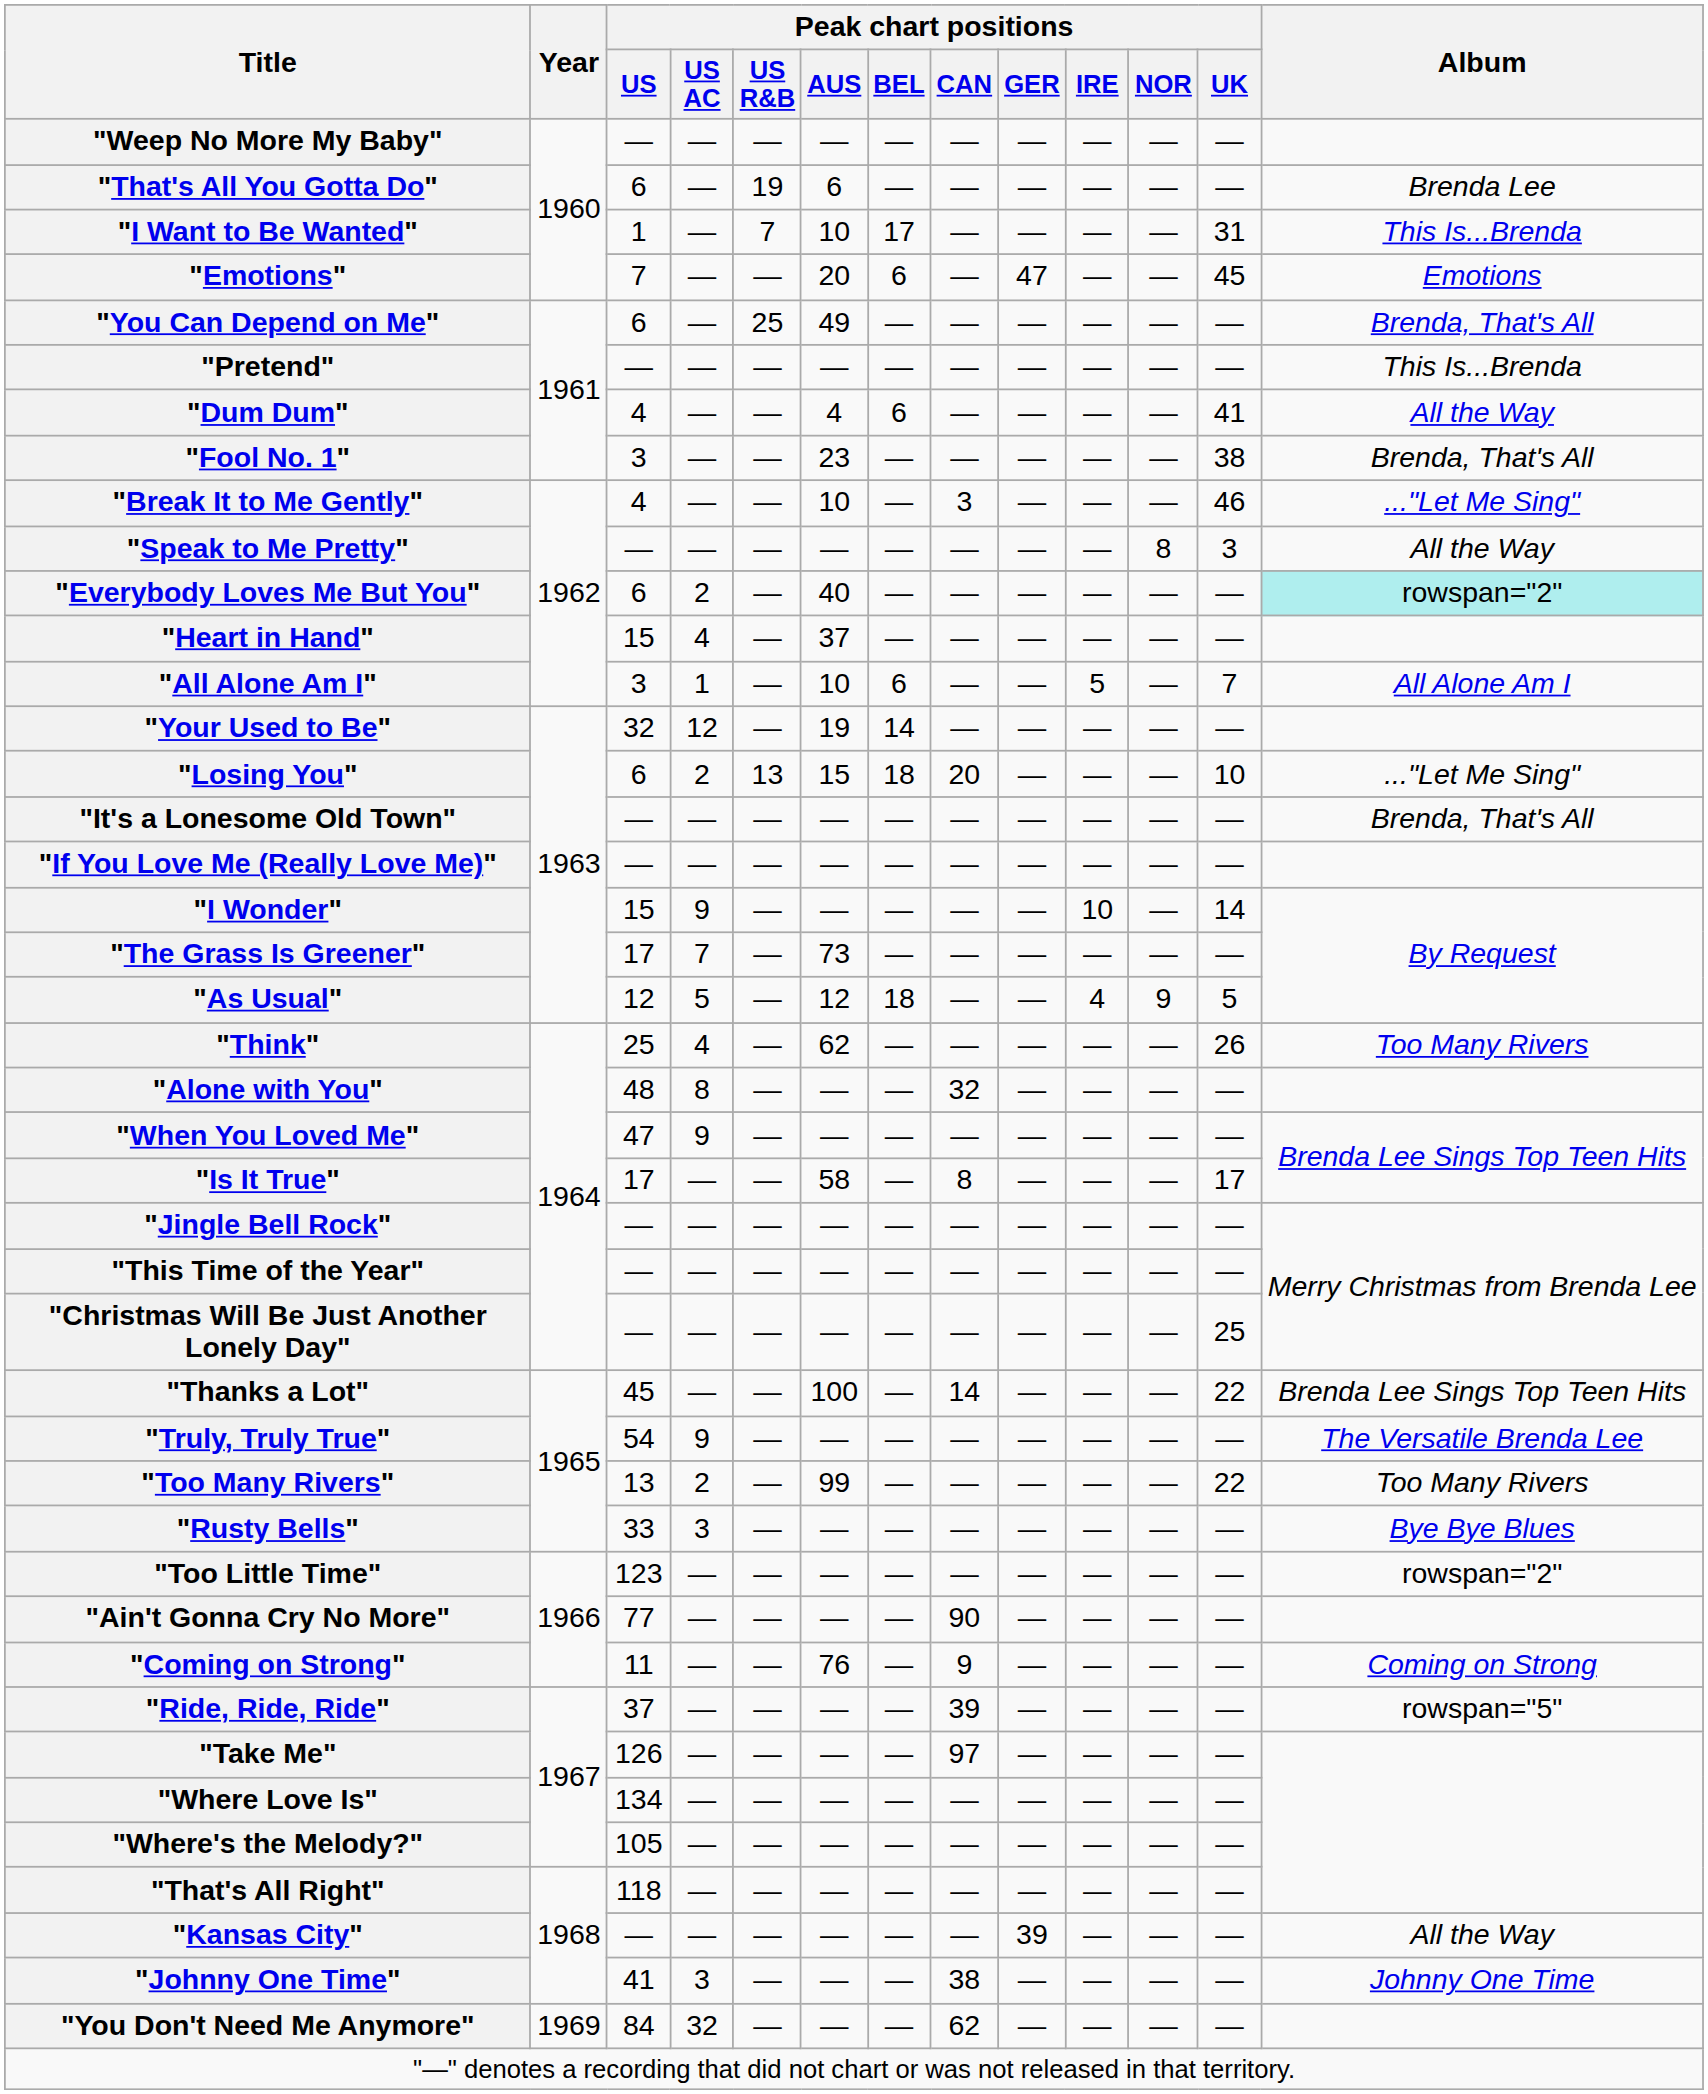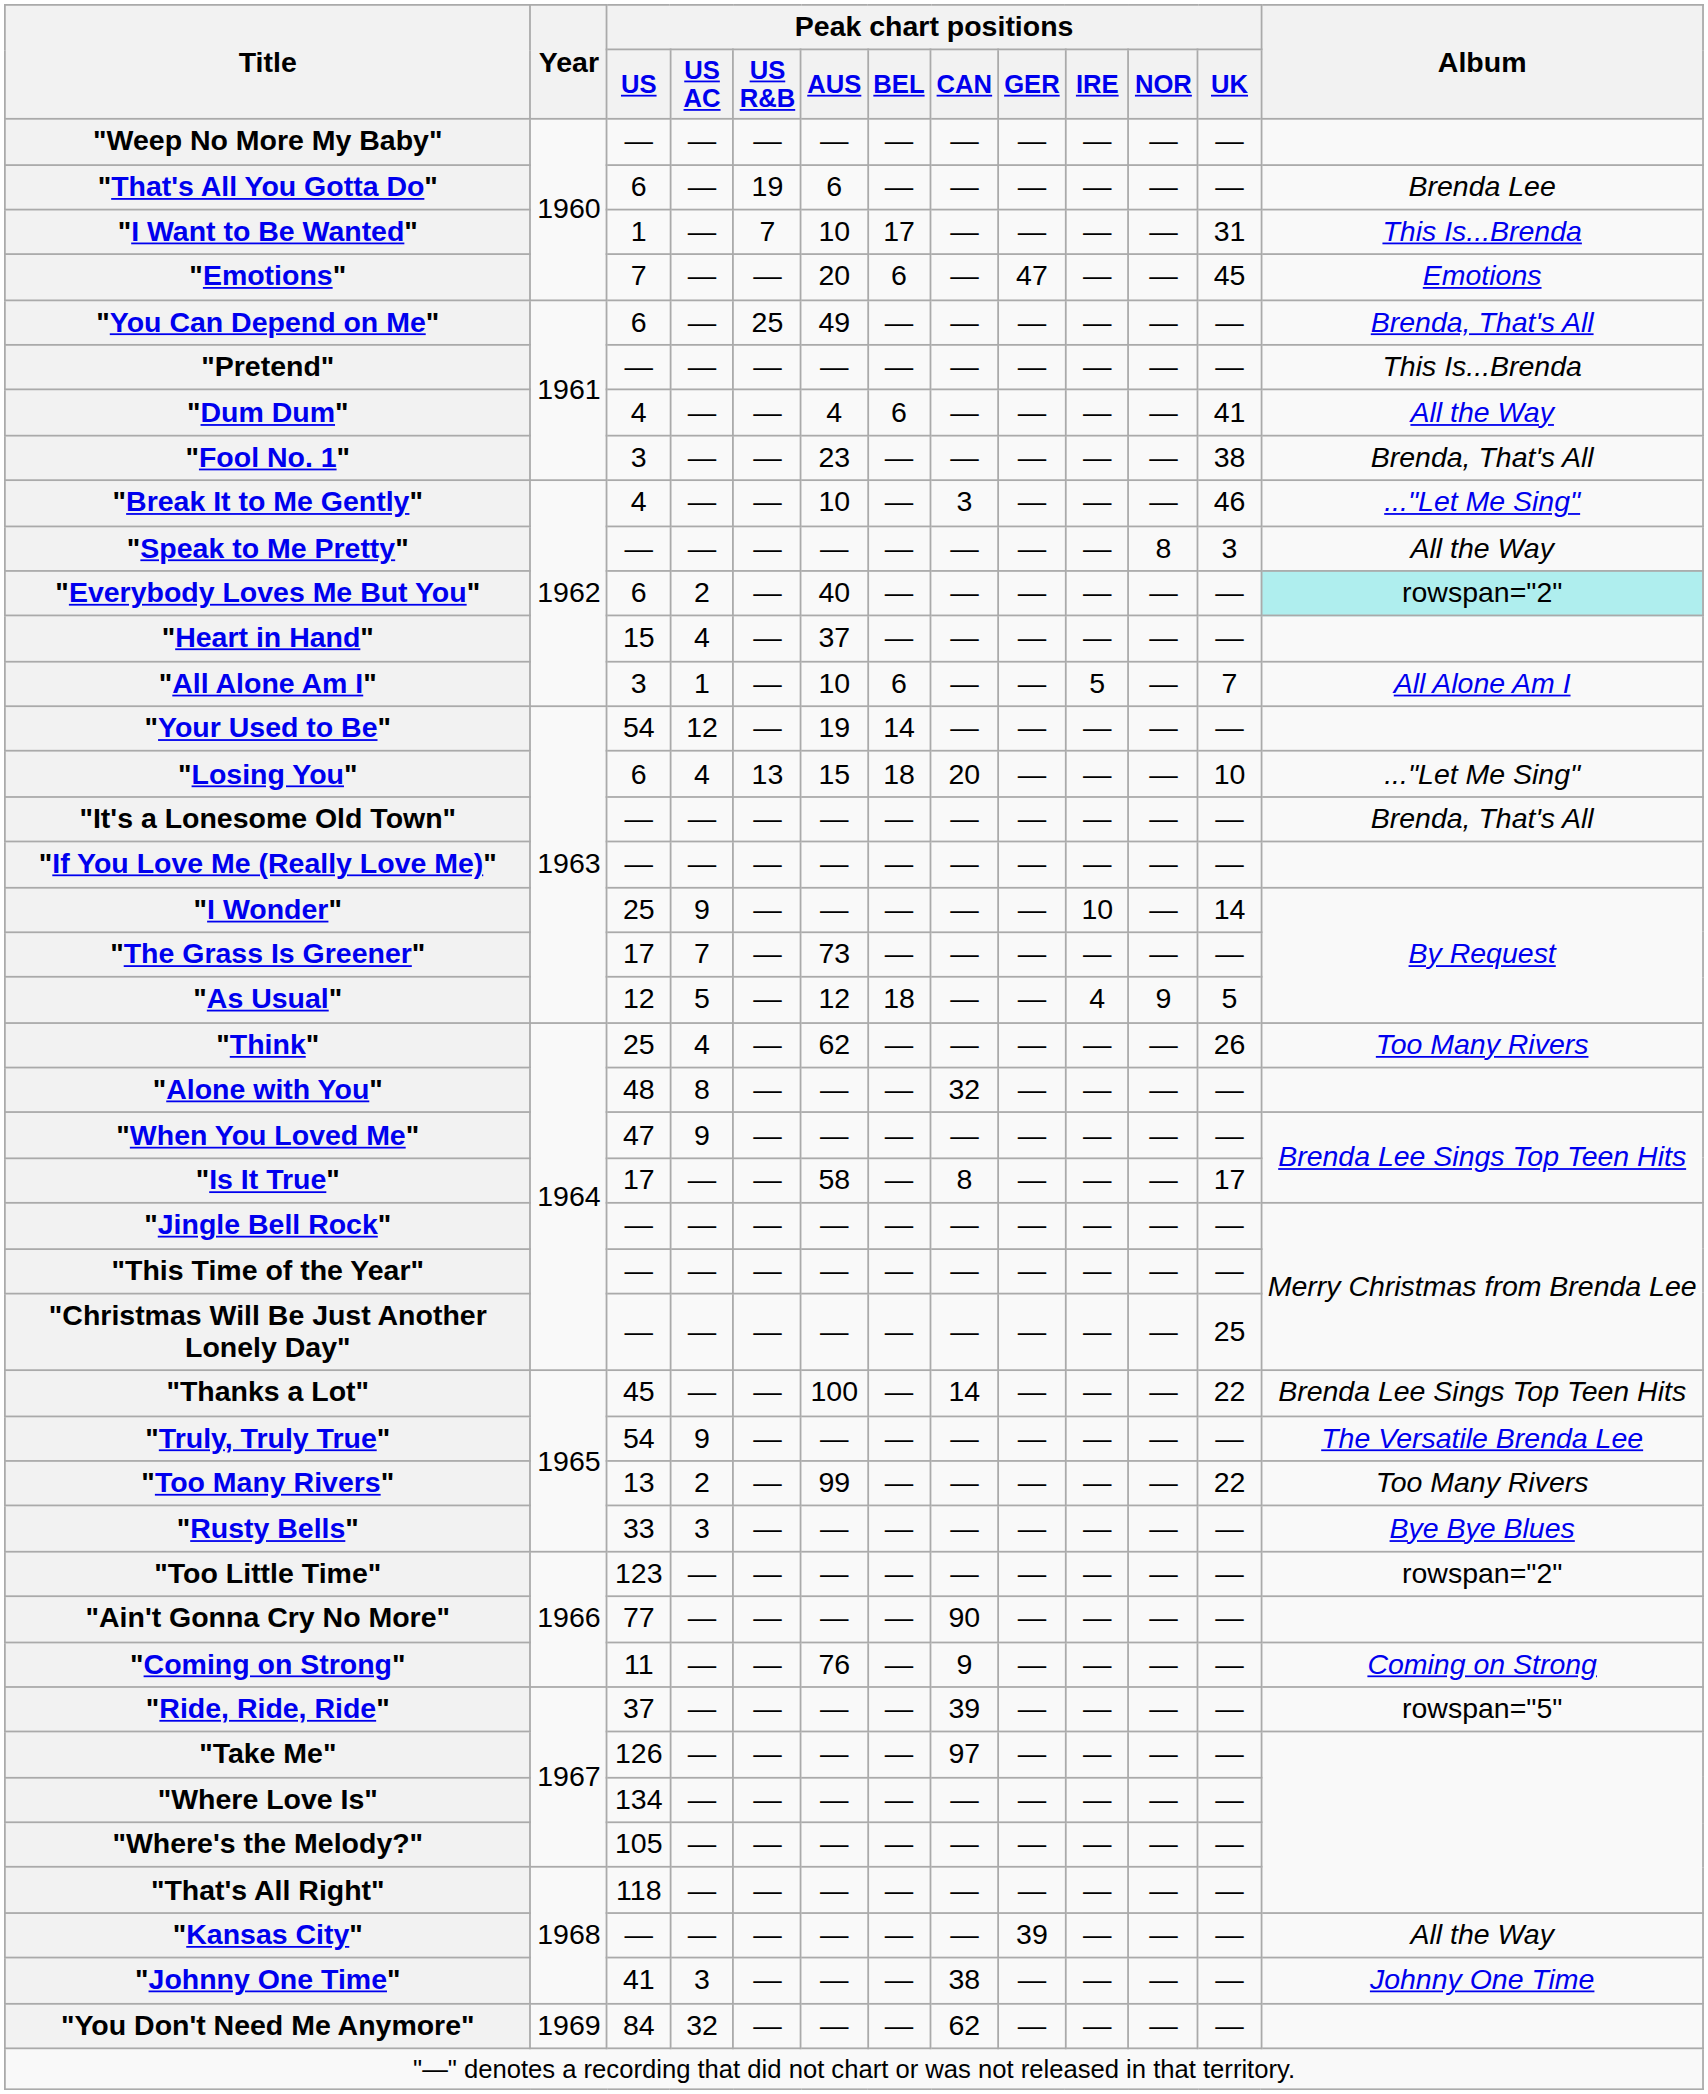(639, 728) 32 -> (639, 728) 54
(702, 773) 2 -> (702, 773) 4
(639, 909) 15 -> (639, 909) 25
